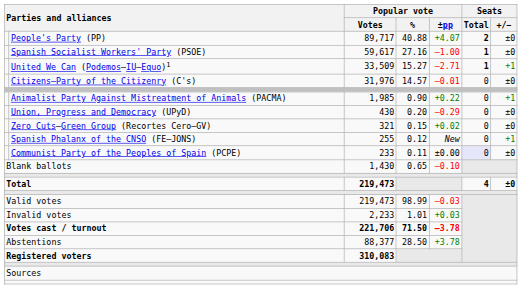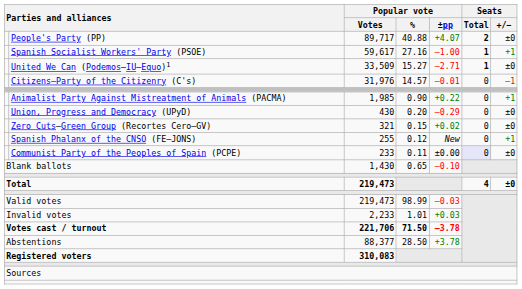(510, 52) ±0 -> (510, 52) +1
(510, 66) +1 -> (510, 66) ±0
(510, 81) ±0 -> (510, 81) –1
